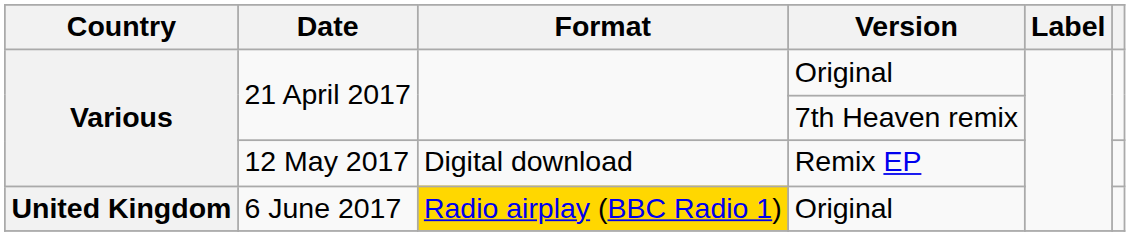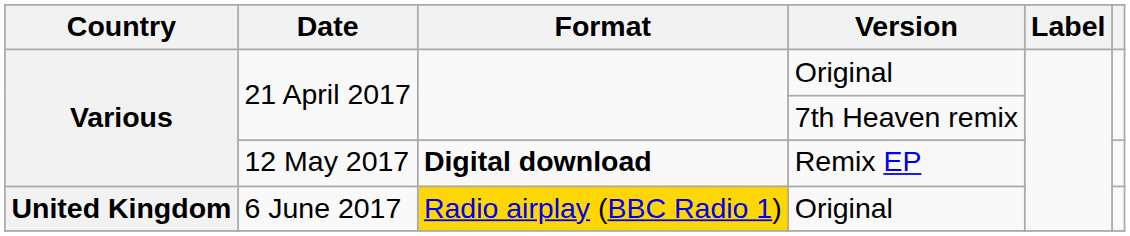(528, 162) normal -> (538, 162) bold
